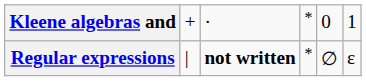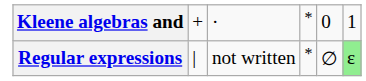(250, 58) bold -> (254, 58) normal
(351, 58) no background -> (351, 58) lightgreen background
